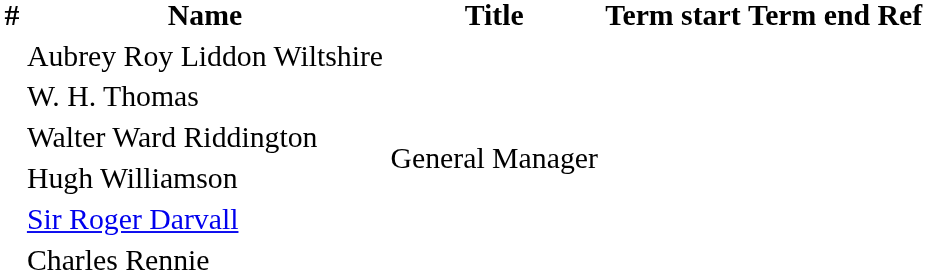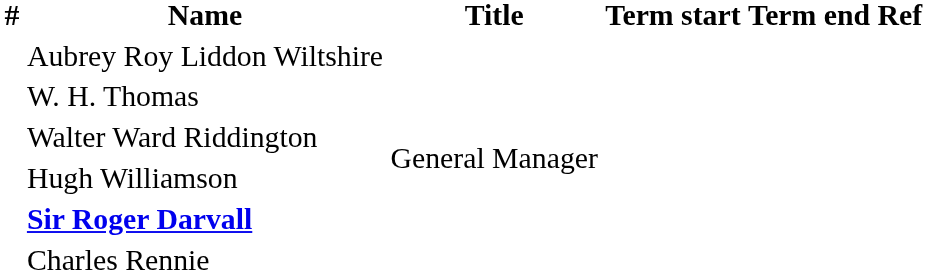(133, 219) normal -> (140, 219) bold
